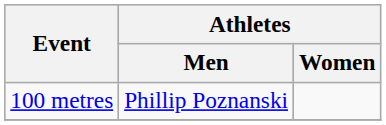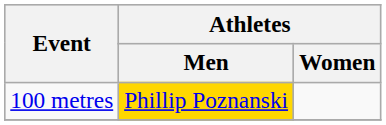(206, 101) no background -> (206, 101) gold background
